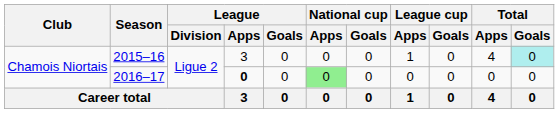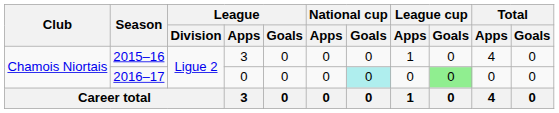(532, 56) paleturquoise background -> (532, 56) no background
(244, 77) bold -> (244, 77) normal
(326, 77) lightgreen background -> (326, 77) no background
(369, 77) no background -> (369, 77) paleturquoise background
(451, 77) no background -> (451, 77) lightgreen background
